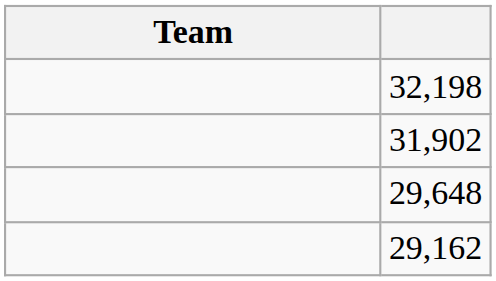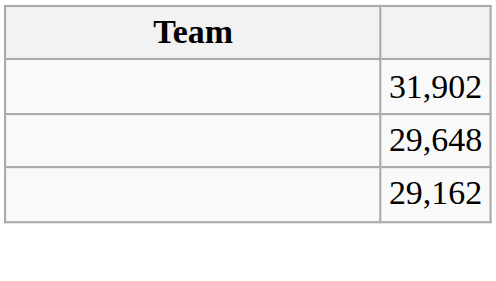- row: (436, 86)
